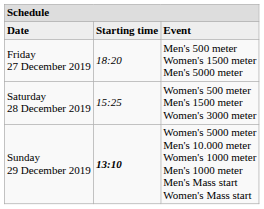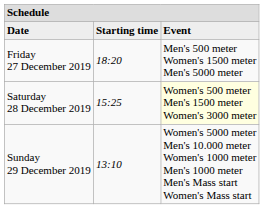(210, 103) no background -> (210, 103) lightyellow background
(109, 164) bold -> (109, 164) normal
